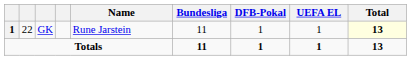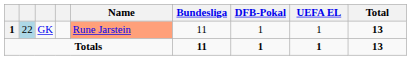(27, 30) no background -> (27, 30) lightblue background
(102, 30) no background -> (102, 30) lightsalmon background
(377, 30) lightyellow background -> (377, 30) no background
